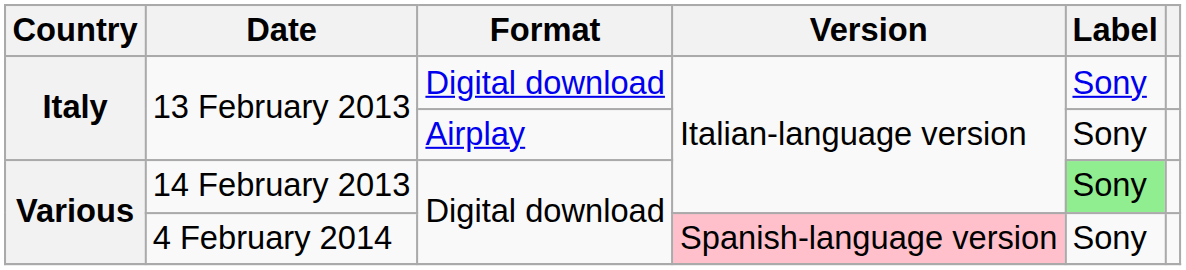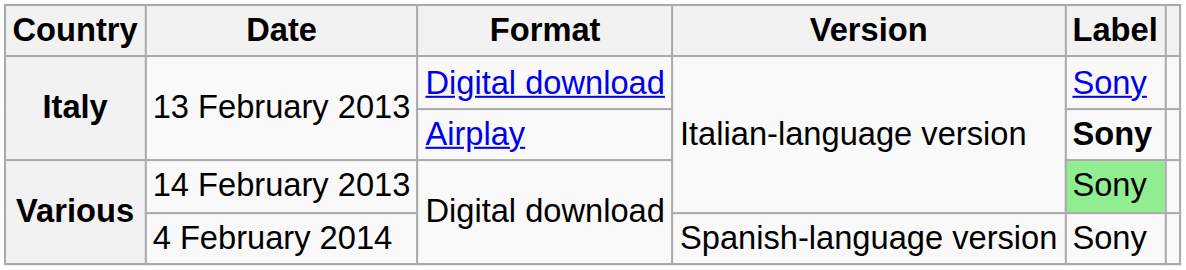(1110, 133) normal -> (1112, 133) bold
(869, 237) pink background -> (869, 237) no background
